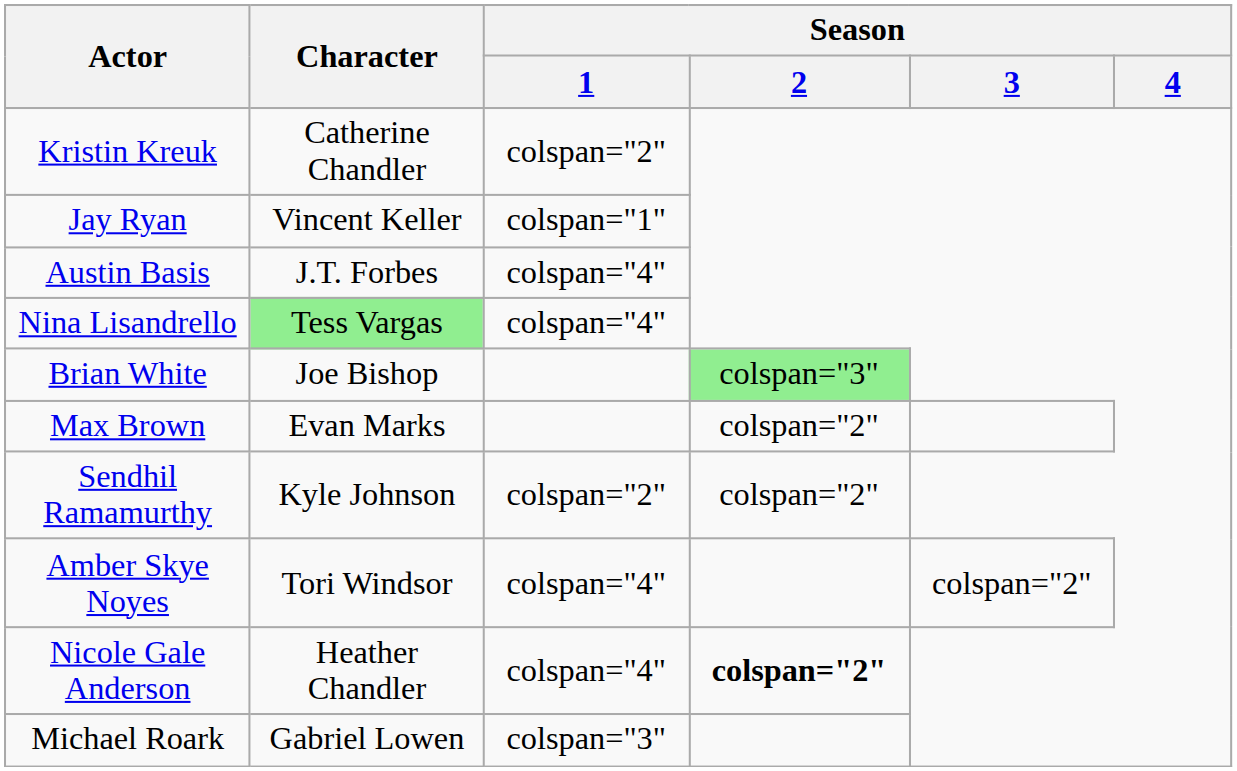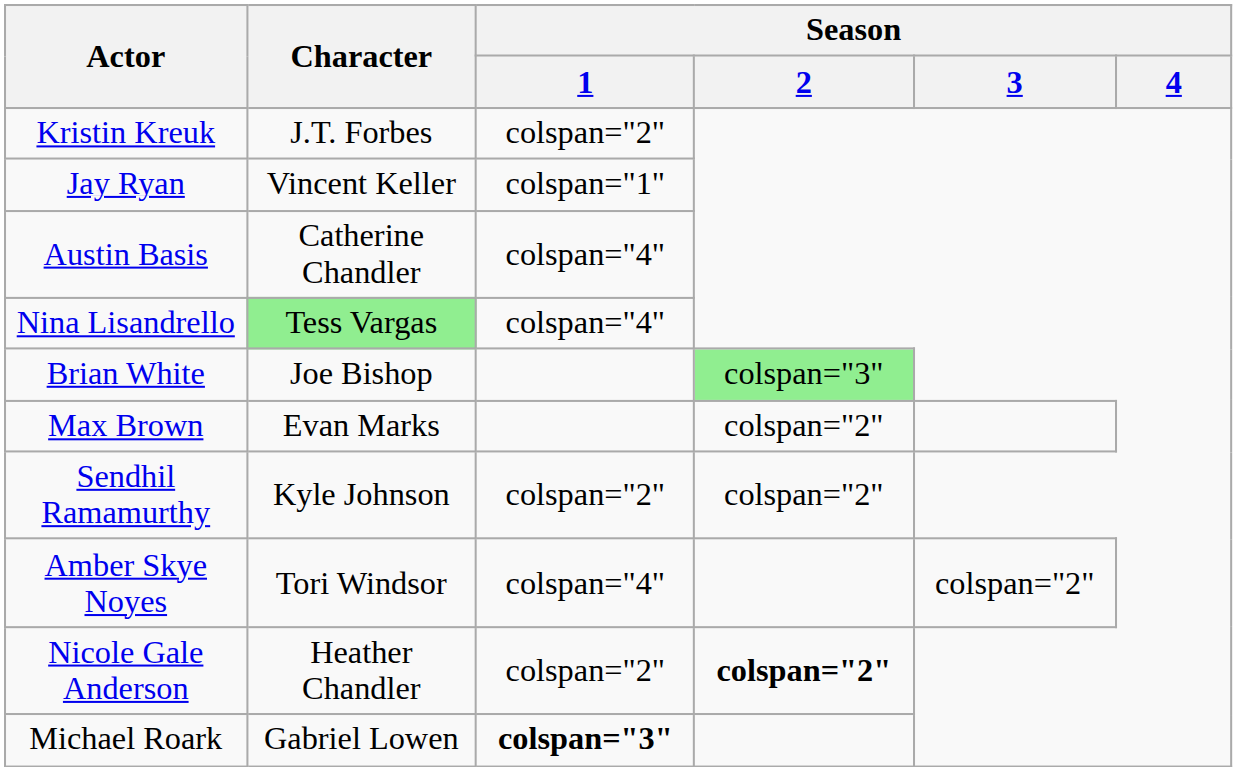(367, 150) Catherine Chandler -> (361, 132) J.T. Forbes
(367, 271) J.T. Forbes -> (361, 253) Catherine Chandler
(586, 669) colspan="4" -> (585, 669) colspan="2"
(586, 739) normal -> (585, 739) bold
